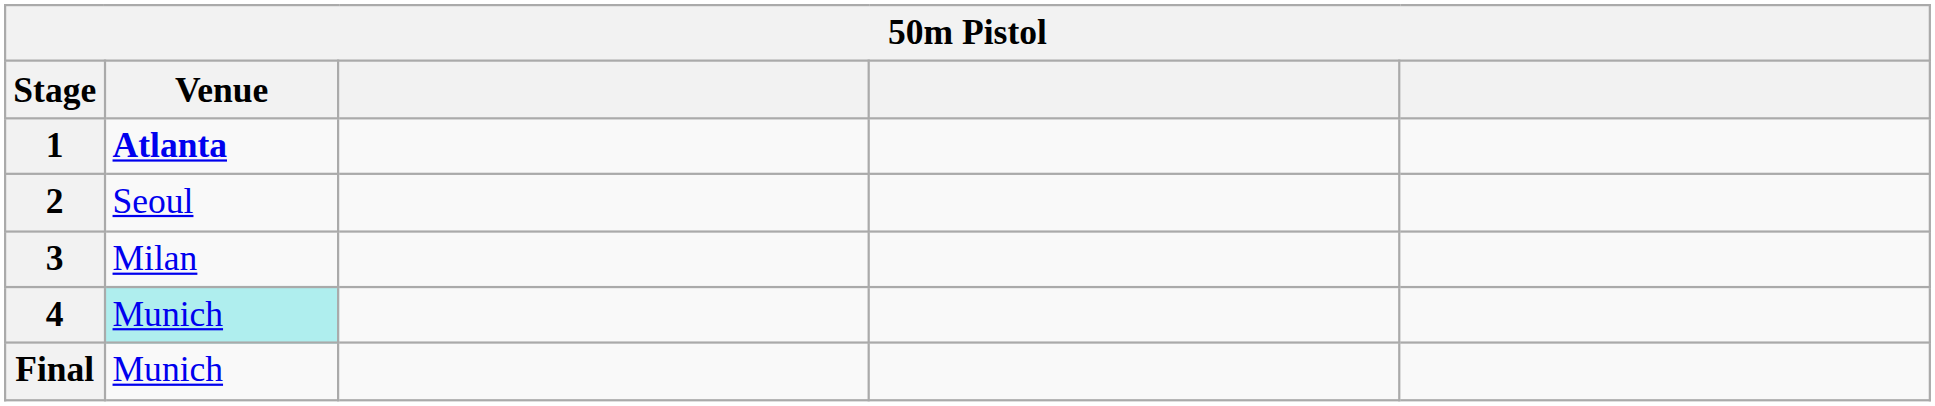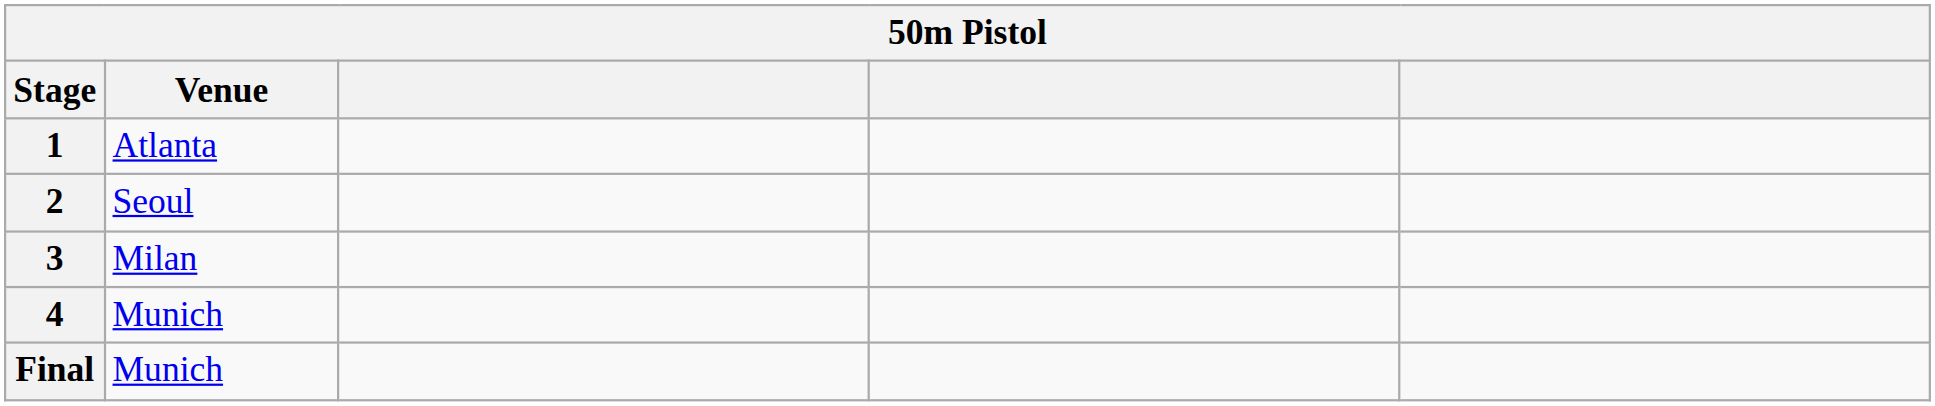(170, 145) bold -> (165, 145) normal
(168, 314) paleturquoise background -> (168, 314) no background
